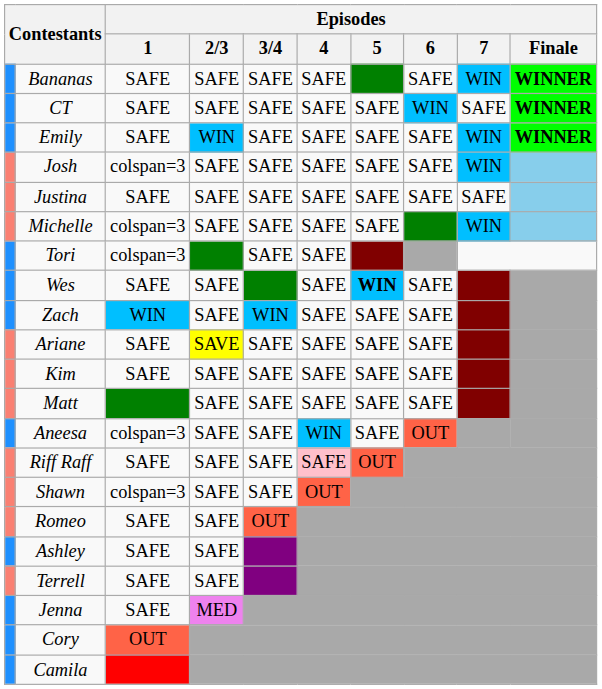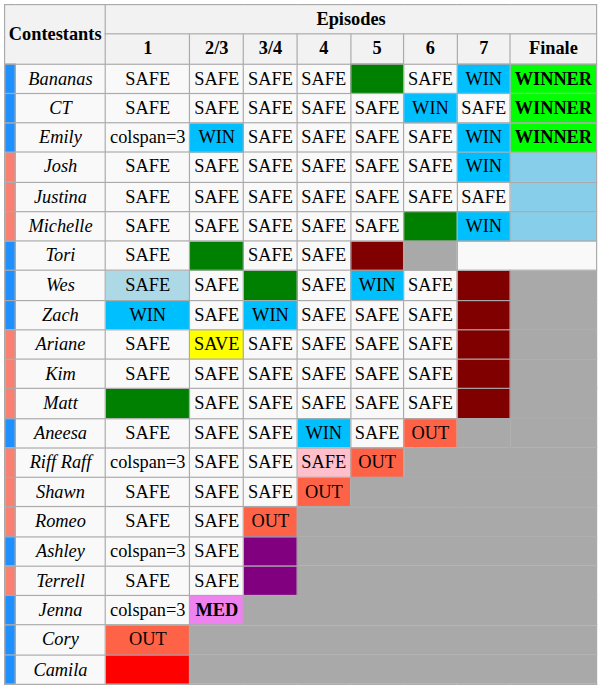(148, 137) SAFE -> (148, 137) colspan=3
(148, 166) colspan=3 -> (148, 166) SAFE
(148, 225) colspan=3 -> (148, 225) SAFE
(148, 255) colspan=3 -> (148, 255) SAFE
(148, 284) no background -> (148, 284) lightblue background
(377, 284) bold -> (377, 284) normal
(148, 432) colspan=3 -> (148, 432) SAFE
(148, 462) SAFE -> (148, 462) colspan=3
(148, 491) colspan=3 -> (148, 491) SAFE
(148, 550) SAFE -> (148, 550) colspan=3
(148, 609) SAFE -> (148, 609) colspan=3
(217, 609) normal -> (217, 609) bold
